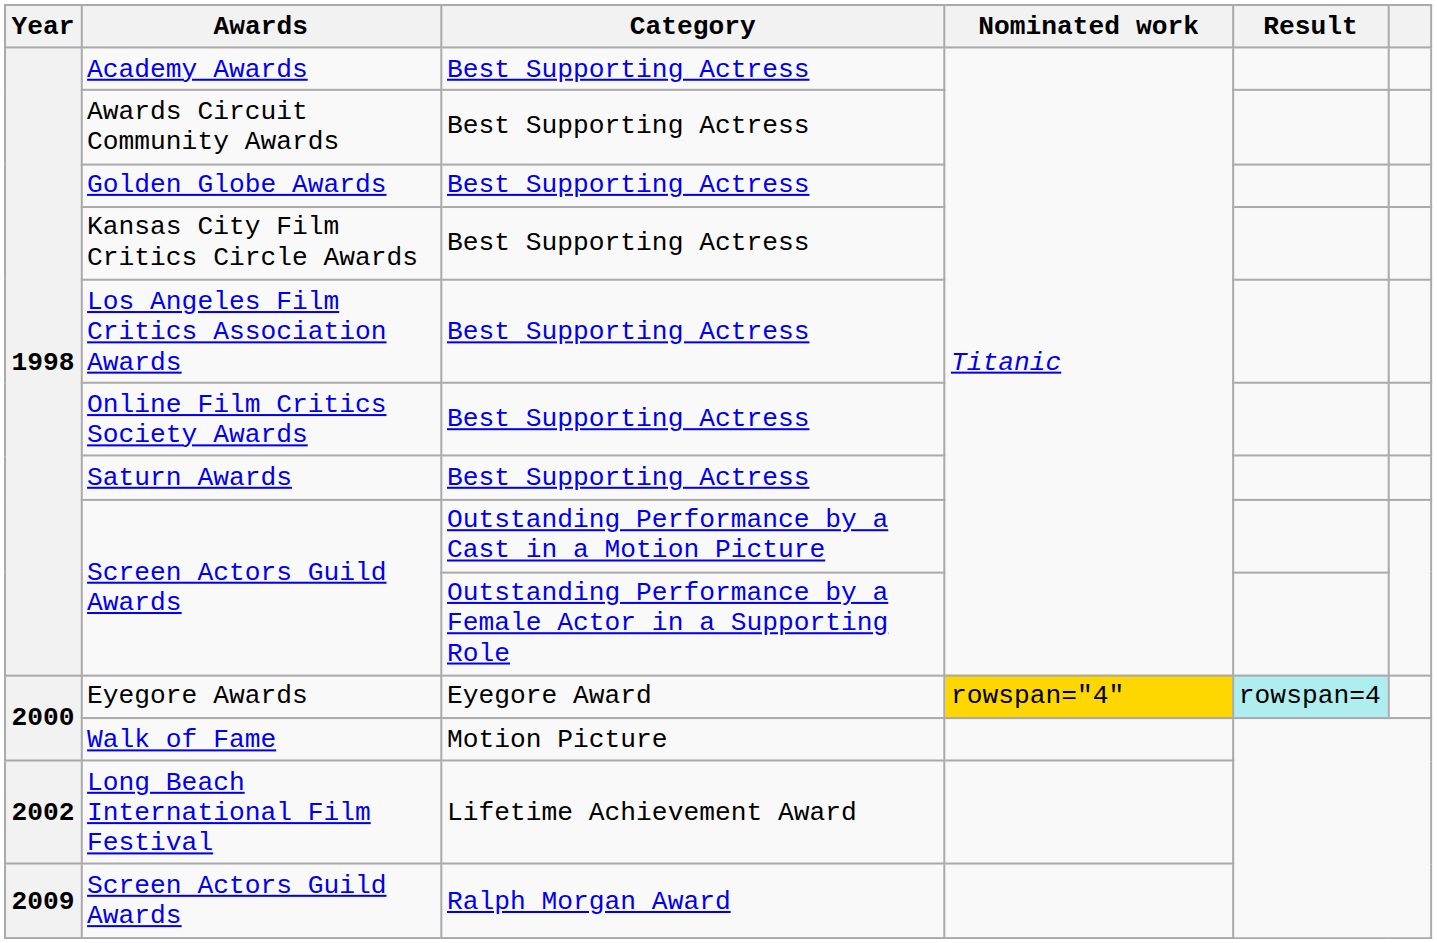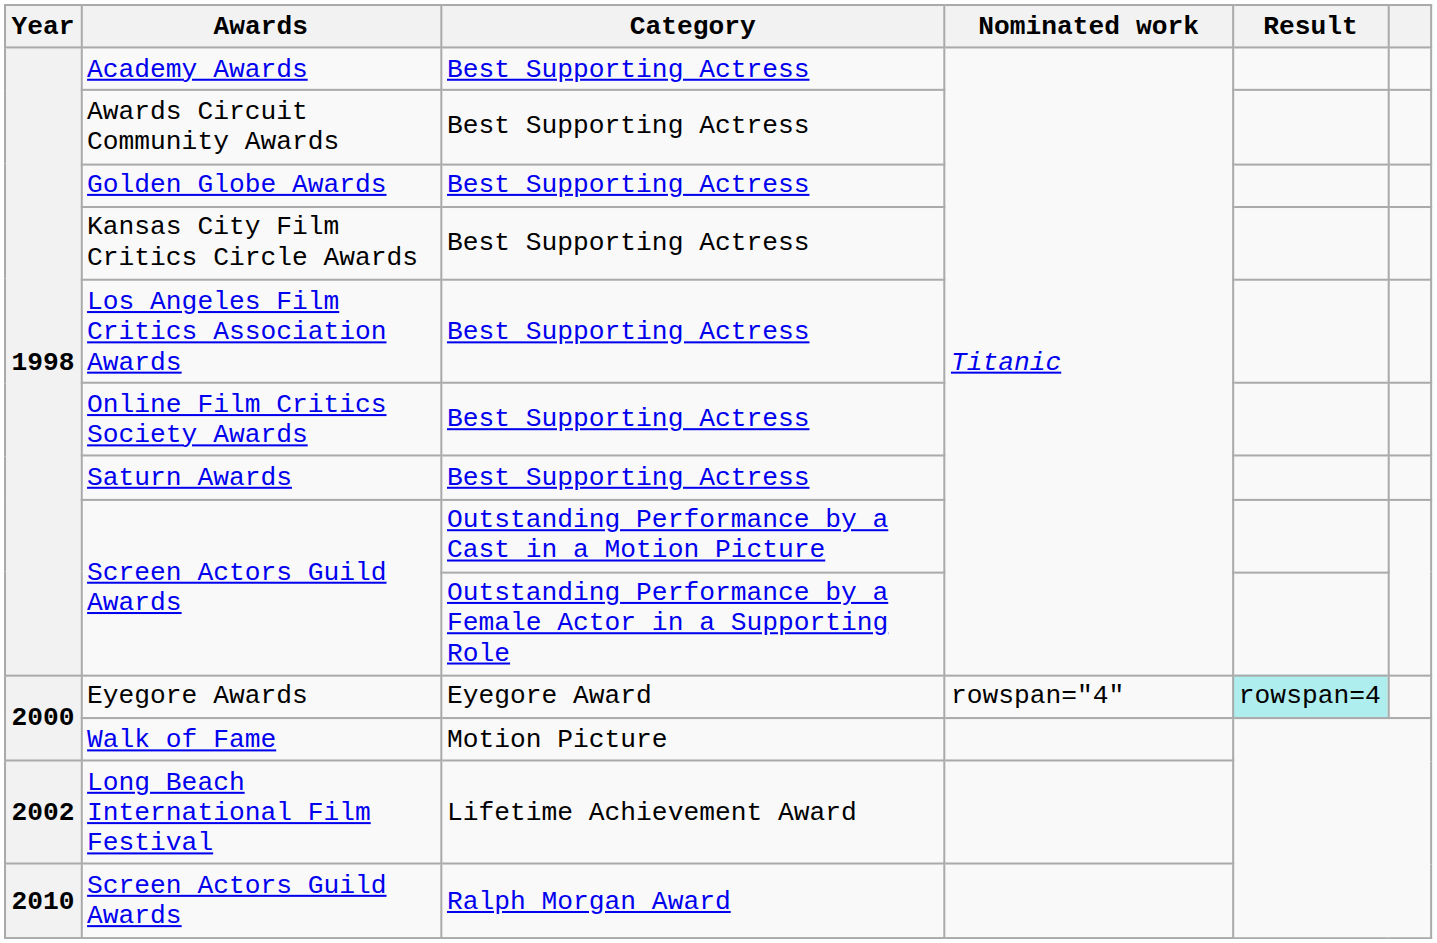(1038, 697) gold background -> (1038, 697) no background
(43, 901) 2009 -> (43, 901) 2010
